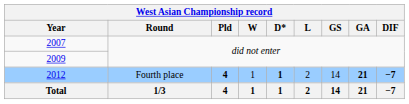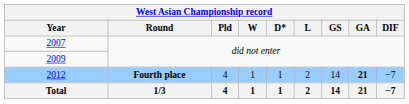(160, 75) normal -> (160, 75) bold
(225, 75) bold -> (225, 75) normal
(280, 75) bold -> (280, 75) normal
(390, 75) bold -> (390, 75) normal
